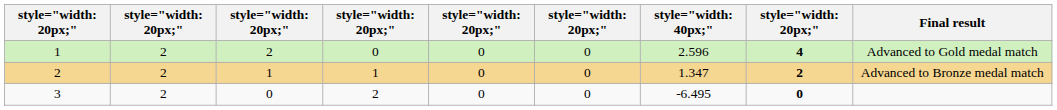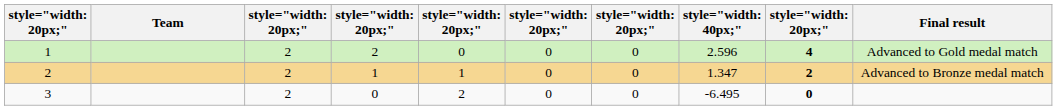+ column: (168, 22)
